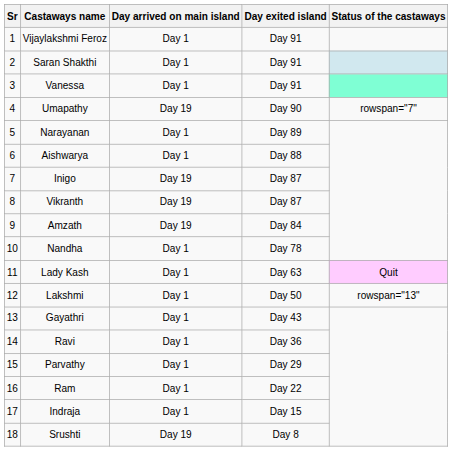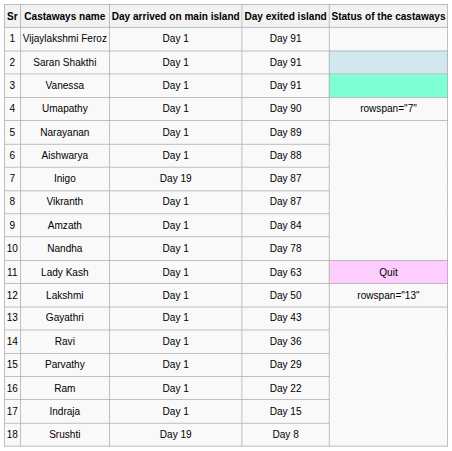(176, 109) Day 19 -> (176, 109) Day 1
(176, 202) Day 19 -> (176, 202) Day 1
(176, 225) Day 19 -> (176, 225) Day 1
